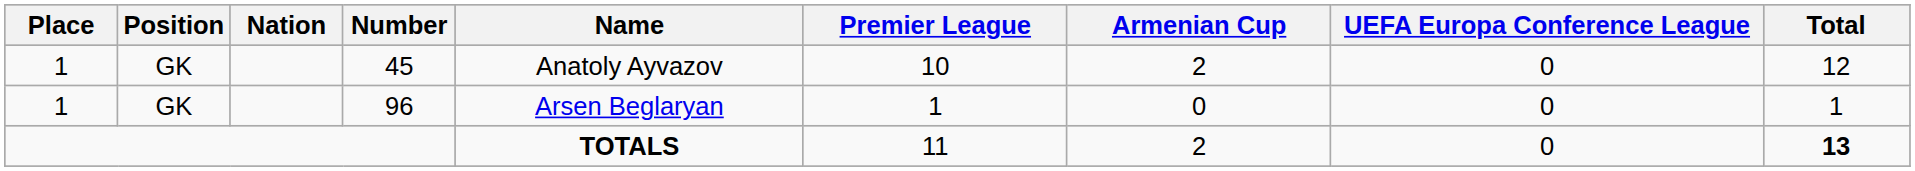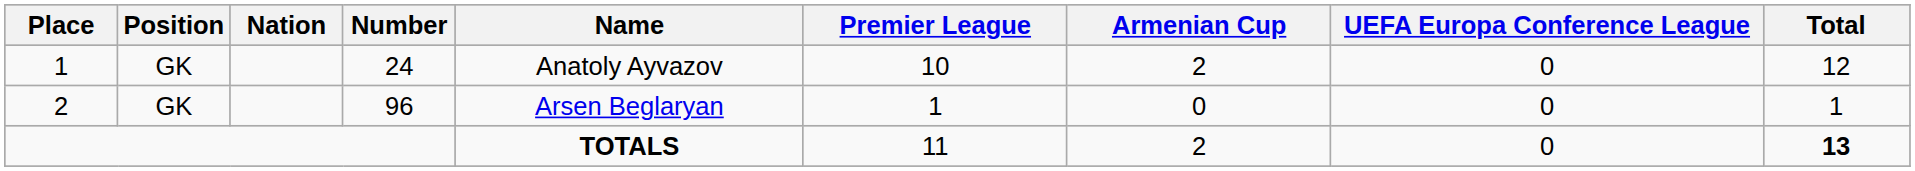(399, 66) 45 -> (399, 66) 24
(61, 106) 1 -> (61, 106) 2
